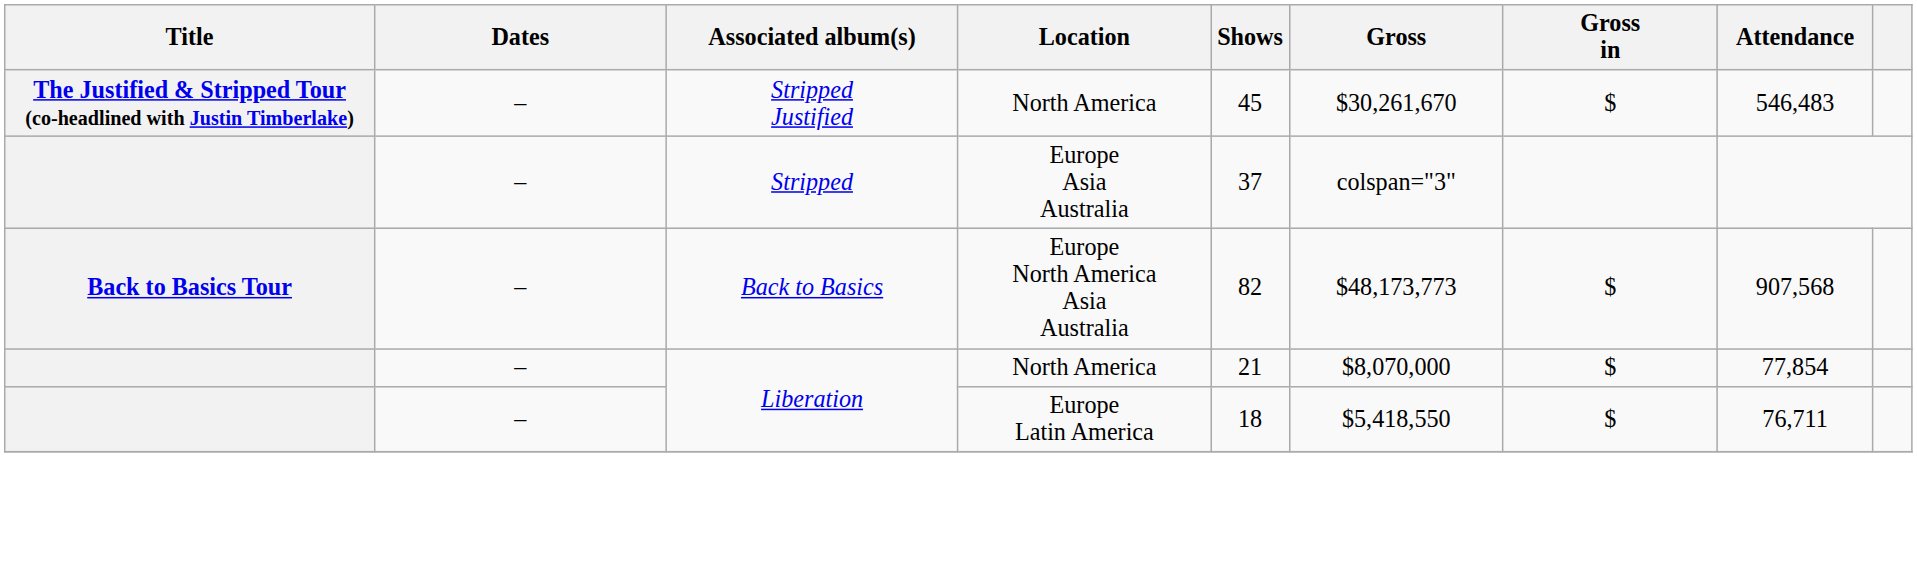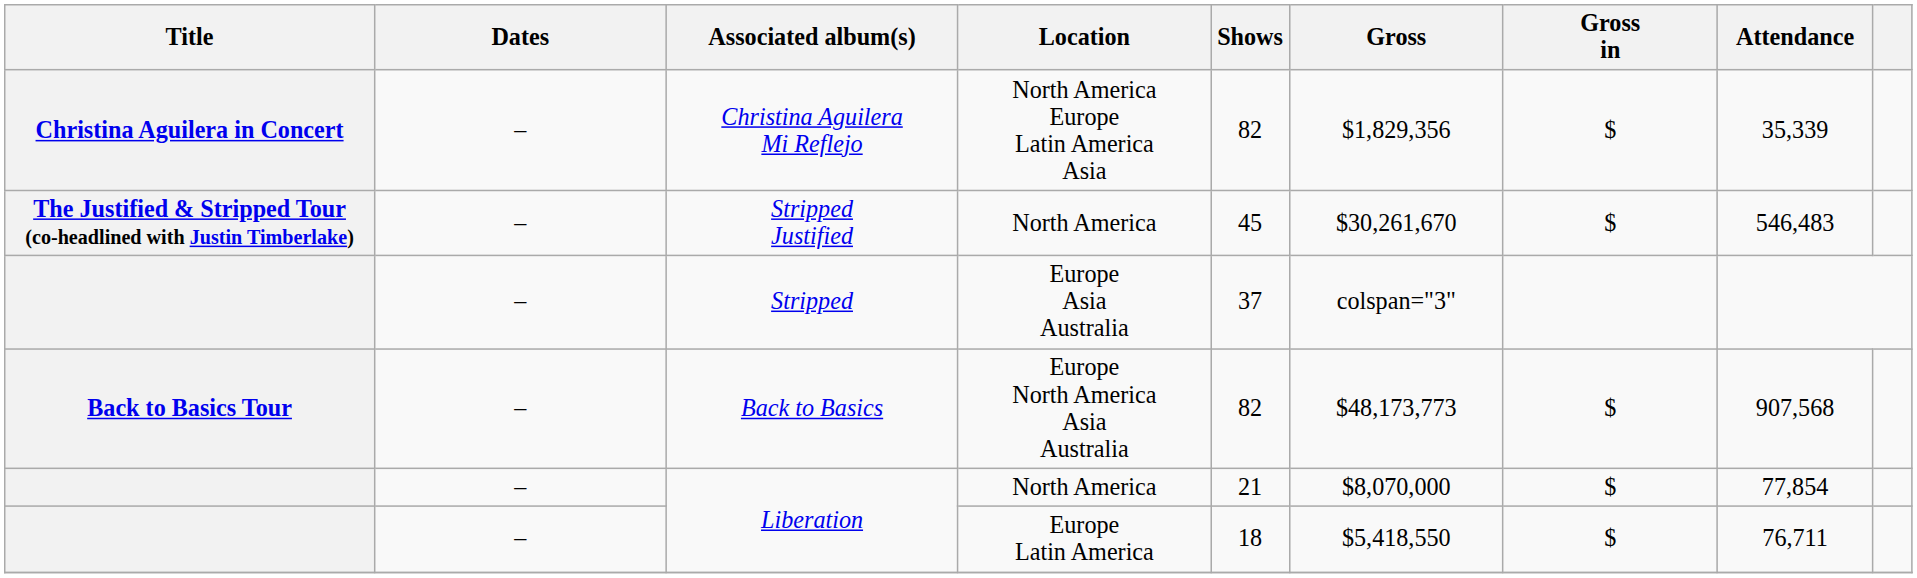+ row: (812, 129)
